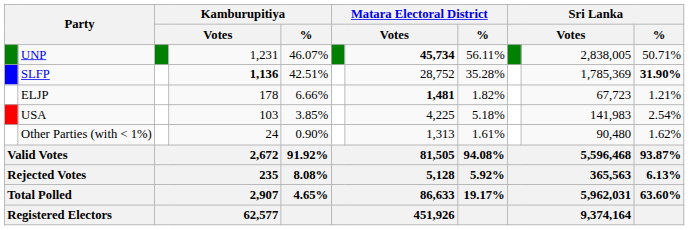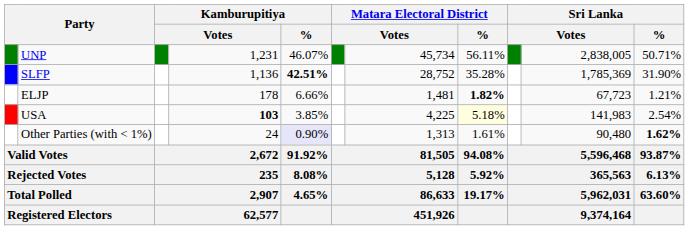(437, 54) bold -> (437, 54) normal
(264, 74) bold -> (264, 74) normal
(309, 74) normal -> (308, 74) bold
(661, 74) bold -> (662, 74) normal
(440, 94) bold -> (440, 94) normal
(488, 94) normal -> (487, 94) bold
(269, 114) normal -> (269, 114) bold
(488, 114) no background -> (488, 114) lightyellow background
(312, 134) no background -> (312, 134) lavender background
(665, 134) normal -> (664, 134) bold
